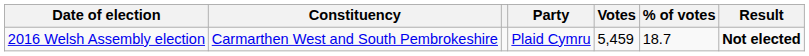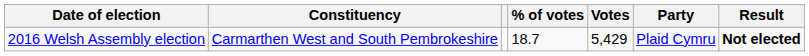columns swapped: (551, 16) <-> (679, 16)
(616, 39) 5,459 -> (609, 39) 5,429
